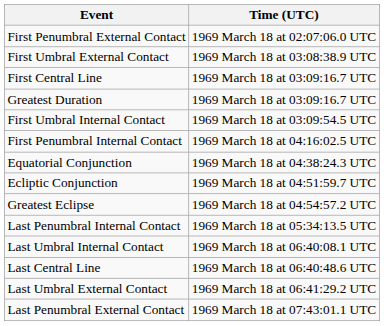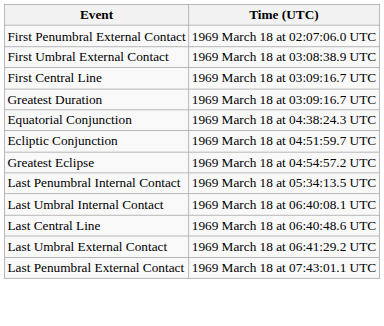- row: (86, 120)
- row: (95, 141)
